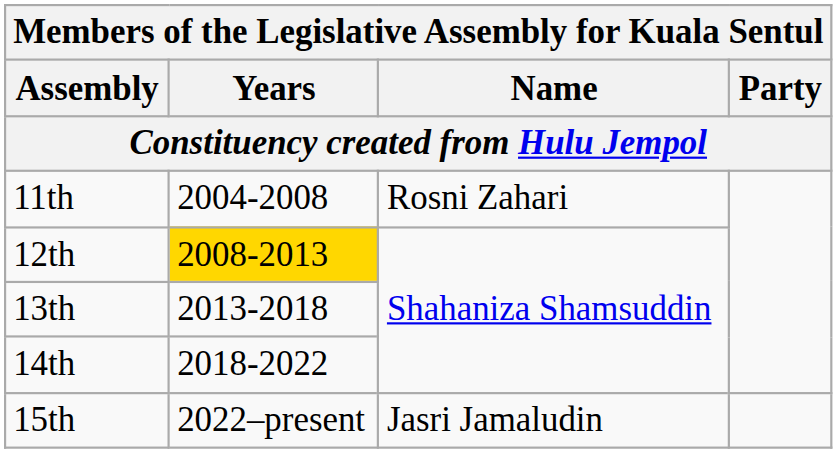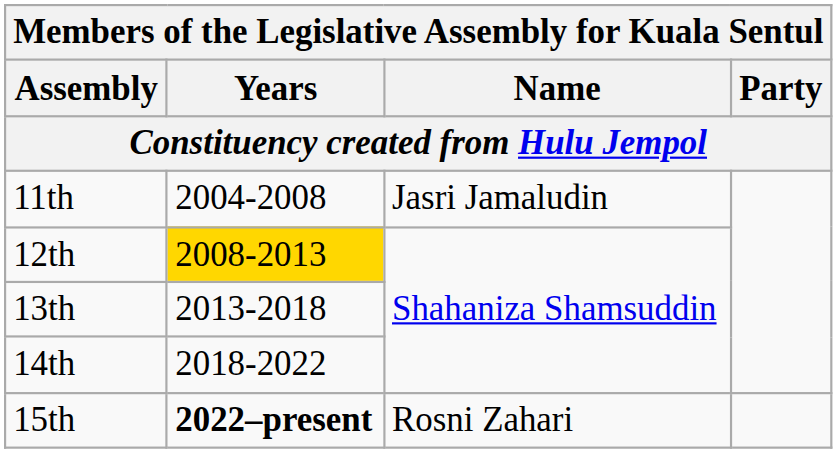(478, 198) Rosni Zahari -> (500, 198) Jasri Jamaludin
(271, 419) normal -> (274, 419) bold
(495, 419) Jasri Jamaludin -> (483, 419) Rosni Zahari
